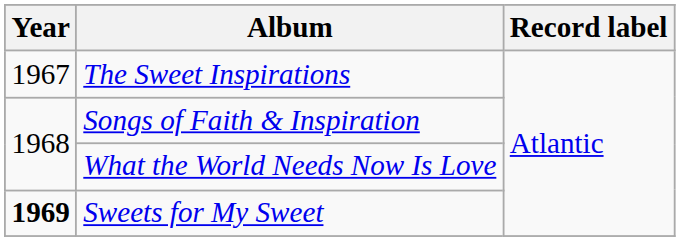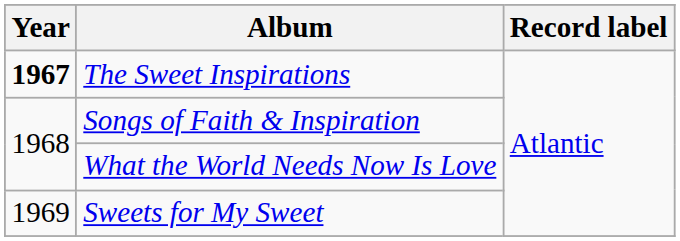(41, 73) normal -> (41, 73) bold
(41, 212) bold -> (41, 212) normal
